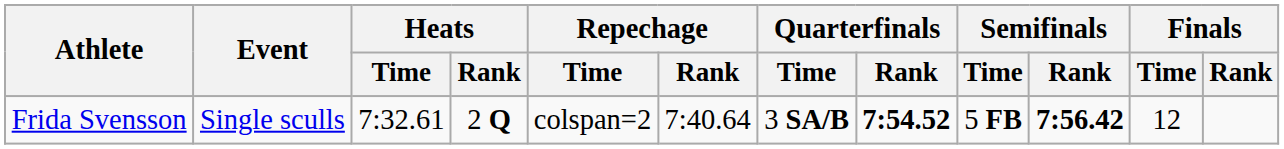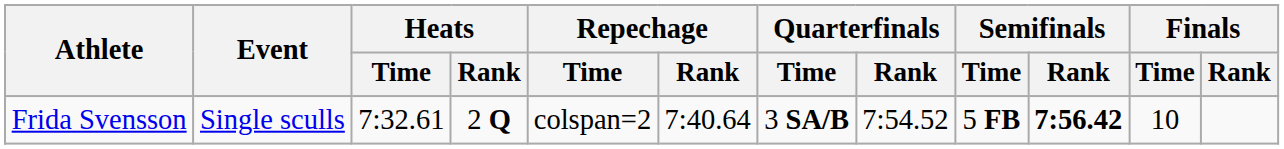(906, 119) bold -> (905, 119) normal
(1167, 119) 12 -> (1165, 119) 10
